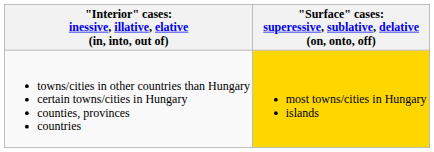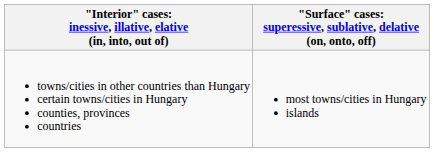(341, 106) gold background -> (341, 106) no background
